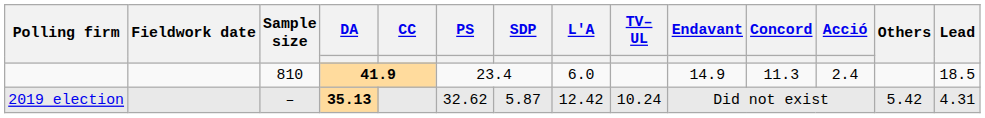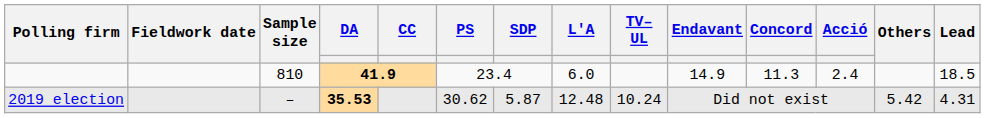(349, 100) 35.13 -> (349, 100) 35.53
(465, 100) 32.62 -> (465, 100) 30.62
(581, 100) 12.42 -> (581, 100) 12.48
